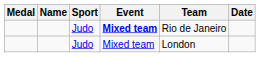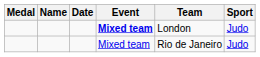columns swapped: (85, 12) <-> (242, 12)
(194, 28) Rio de Janeiro -> (174, 28) London
(179, 44) London -> (190, 44) Rio de Janeiro
